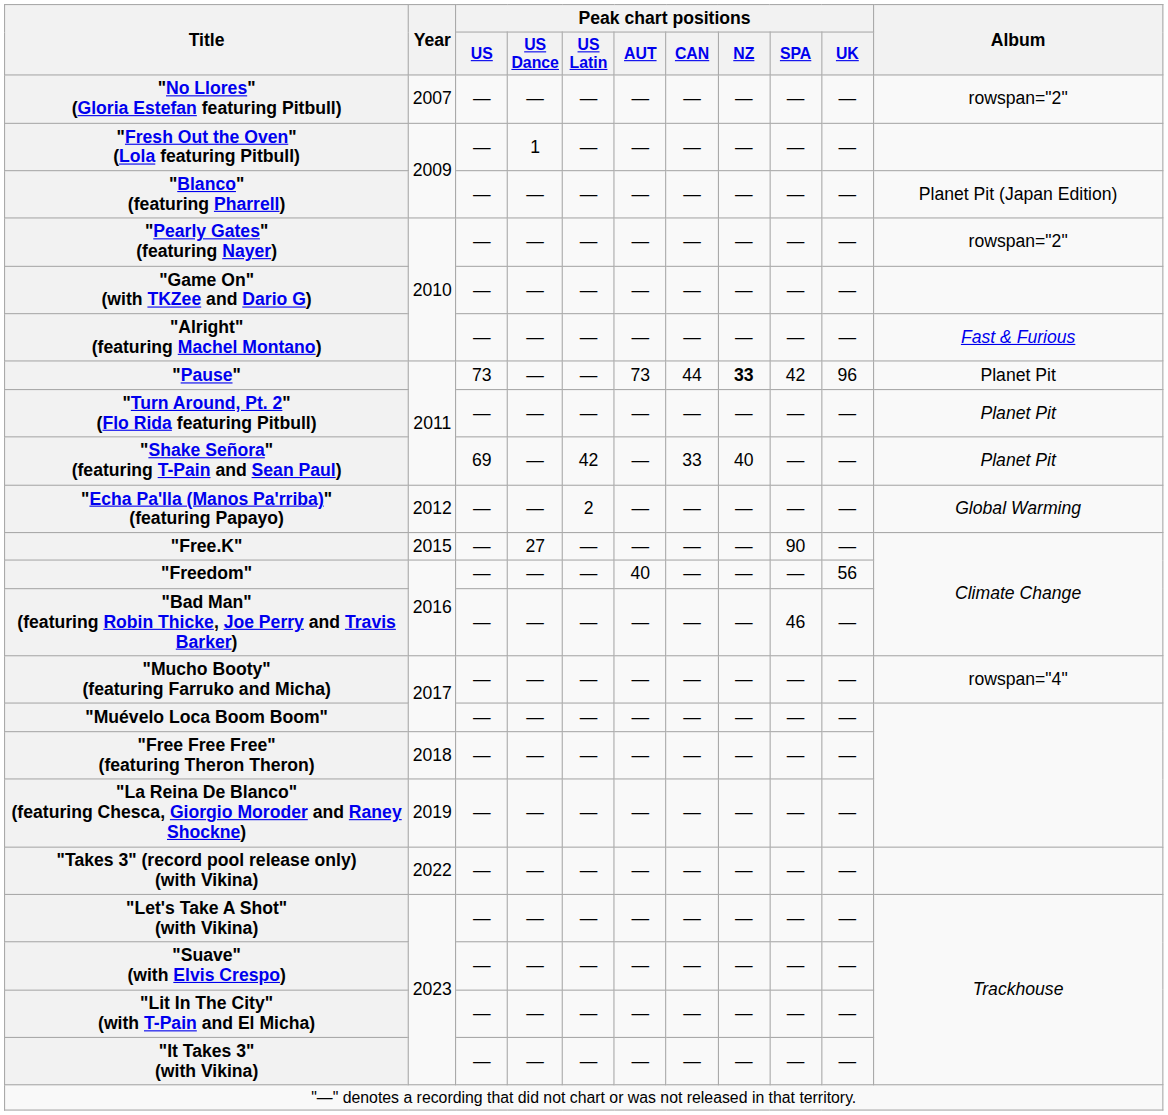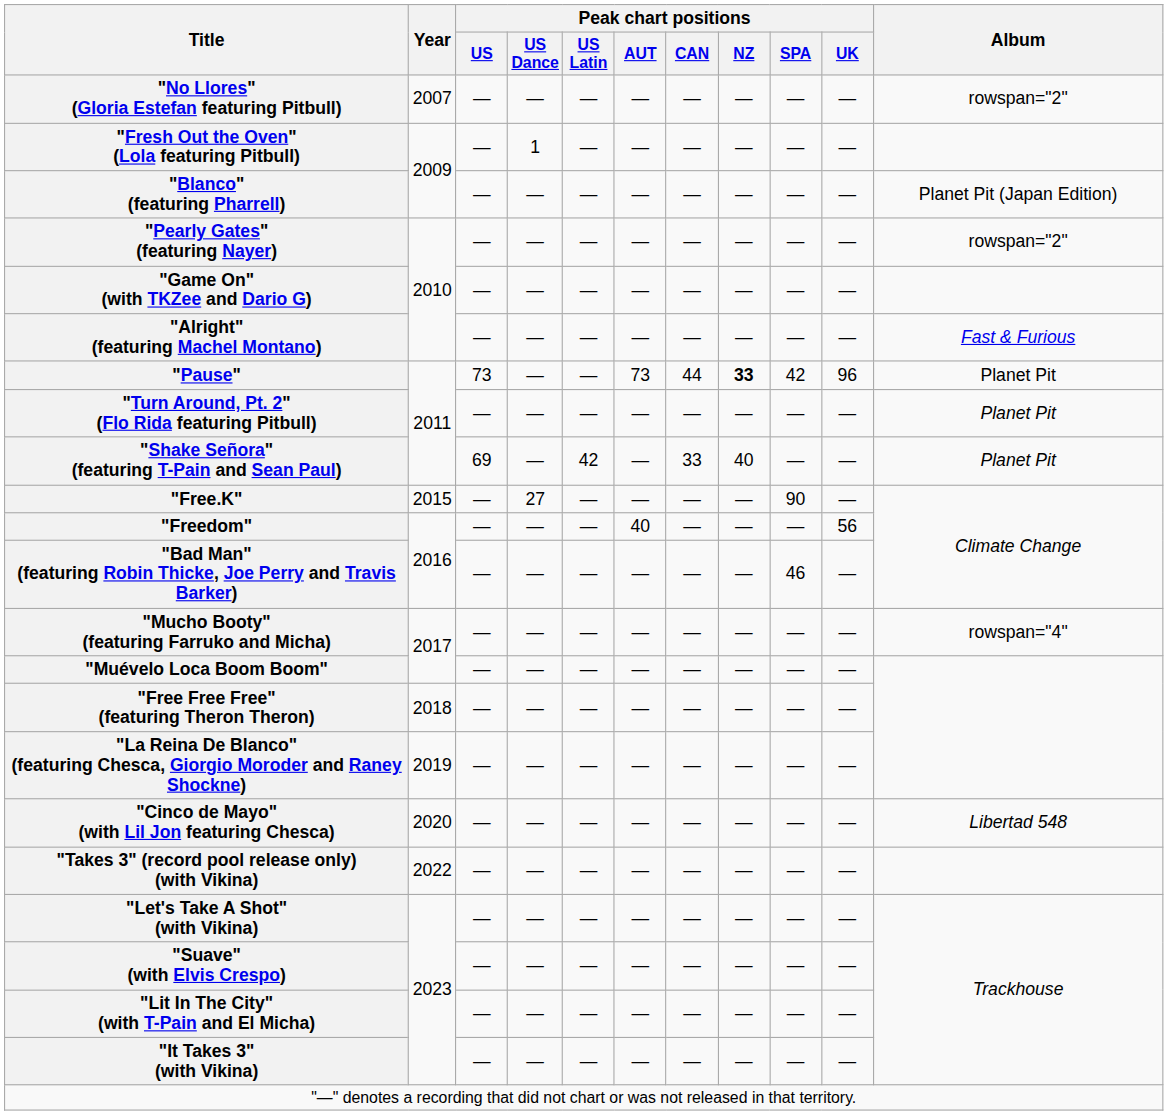- row: (207, 508)
+ row: (207, 822)
